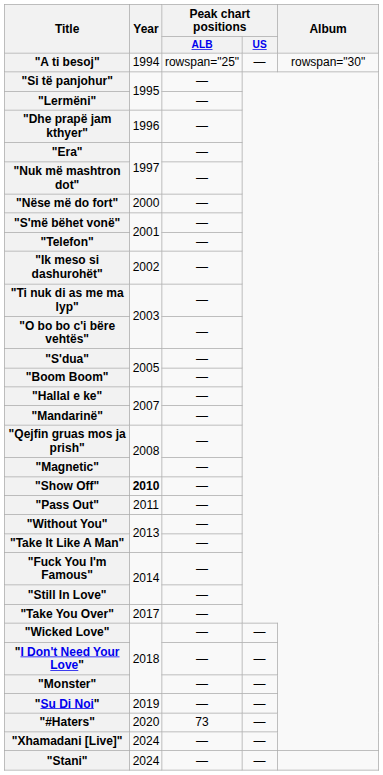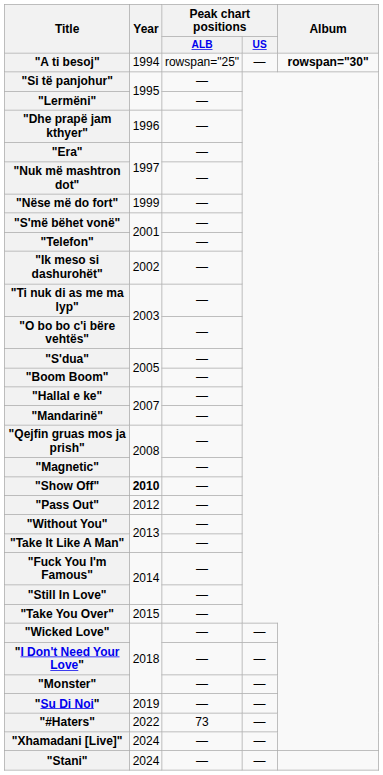(328, 62) normal -> (328, 62) bold
(146, 203) 2000 -> (146, 203) 1999
(146, 505) 2011 -> (146, 505) 2012
(146, 613) 2017 -> (146, 613) 2015
(146, 722) 2020 -> (146, 722) 2022
